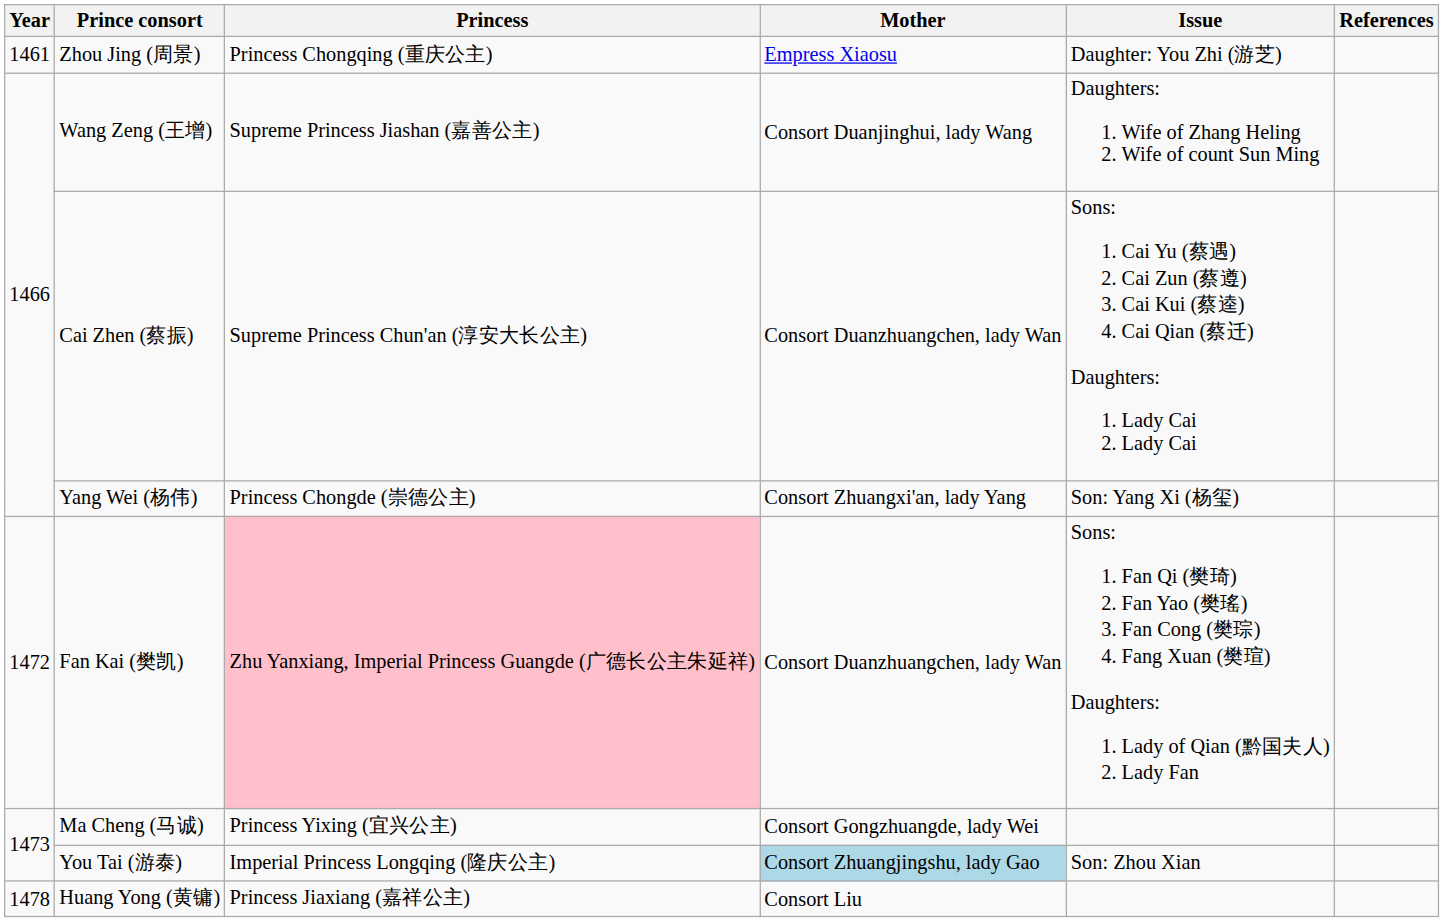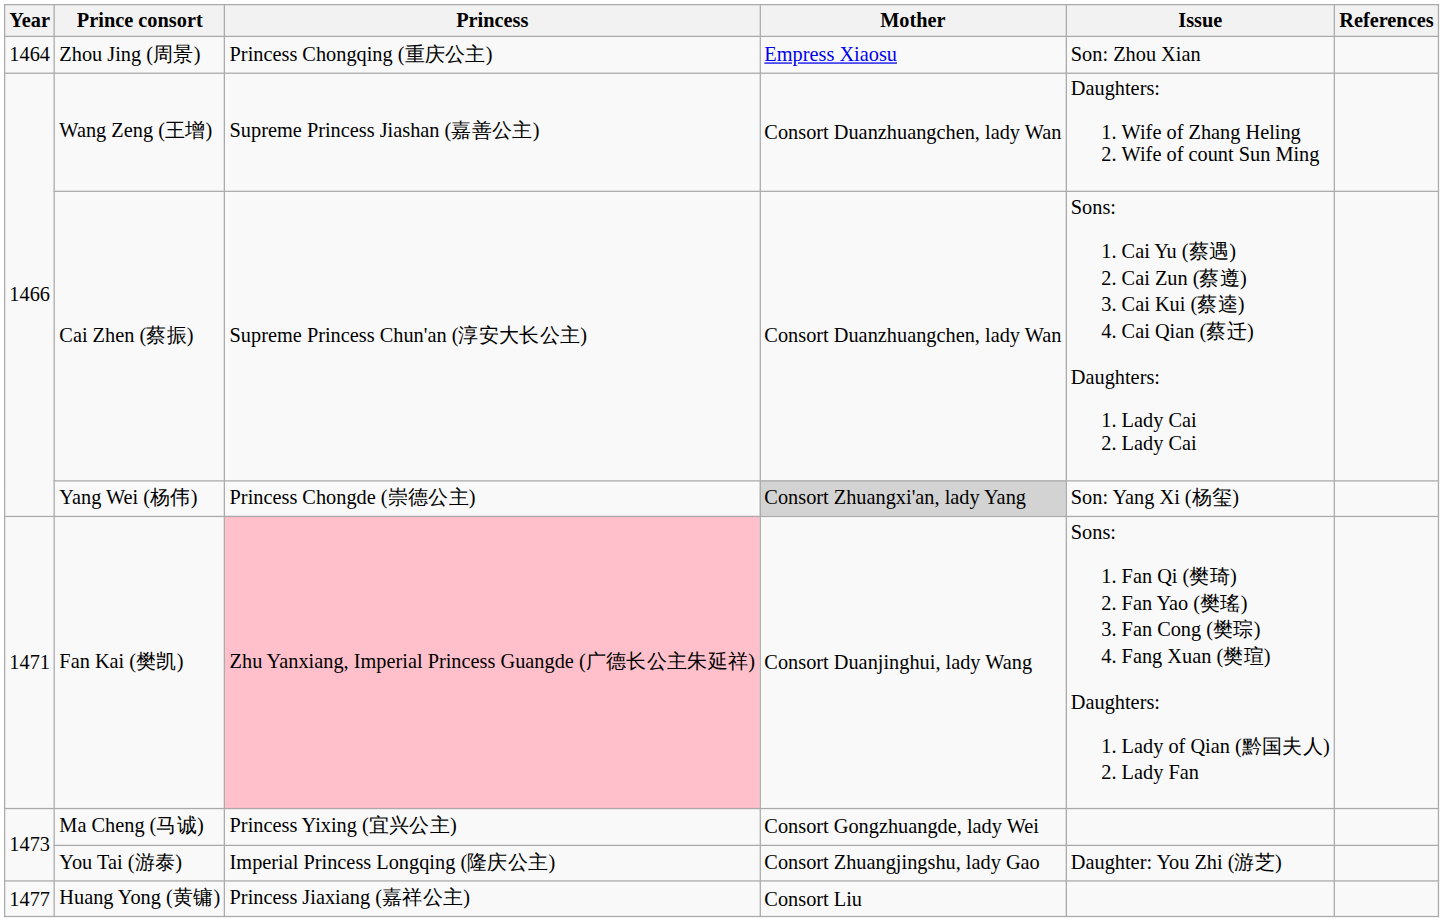(30, 54) 1461 -> (30, 54) 1464
(1176, 54) Daughter: You Zhi (游芝) -> (1136, 54) Son: Zhou Xian
(898, 132) Consort Duanjinghui, lady Wang -> (913, 132) Consort Duanzhuangchen, lady Wan
(895, 498) no background -> (895, 498) lightgrey background
(30, 662) 1472 -> (30, 662) 1471
(913, 662) Consort Duanzhuangchen, lady Wan -> (898, 662) Consort Duanjinghui, lady Wang
(902, 862) lightblue background -> (902, 862) no background
(1136, 862) Son: Zhou Xian -> (1176, 862) Daughter: You Zhi (游芝)
(30, 898) 1478 -> (30, 898) 1477
